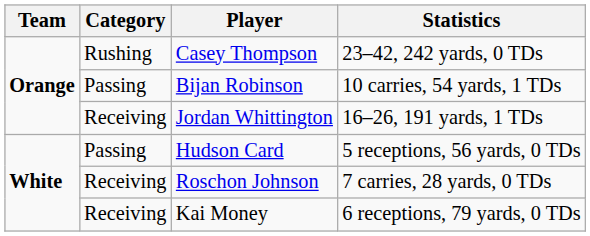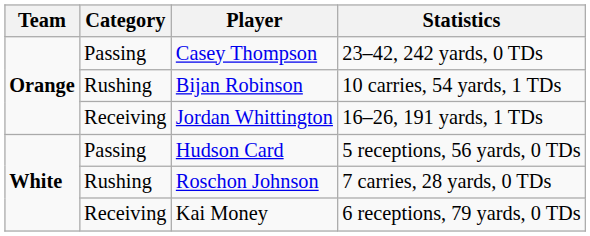(118, 53) Rushing -> (115, 53) Passing
(115, 85) Passing -> (118, 85) Rushing
(125, 182) Receiving -> (118, 182) Rushing
